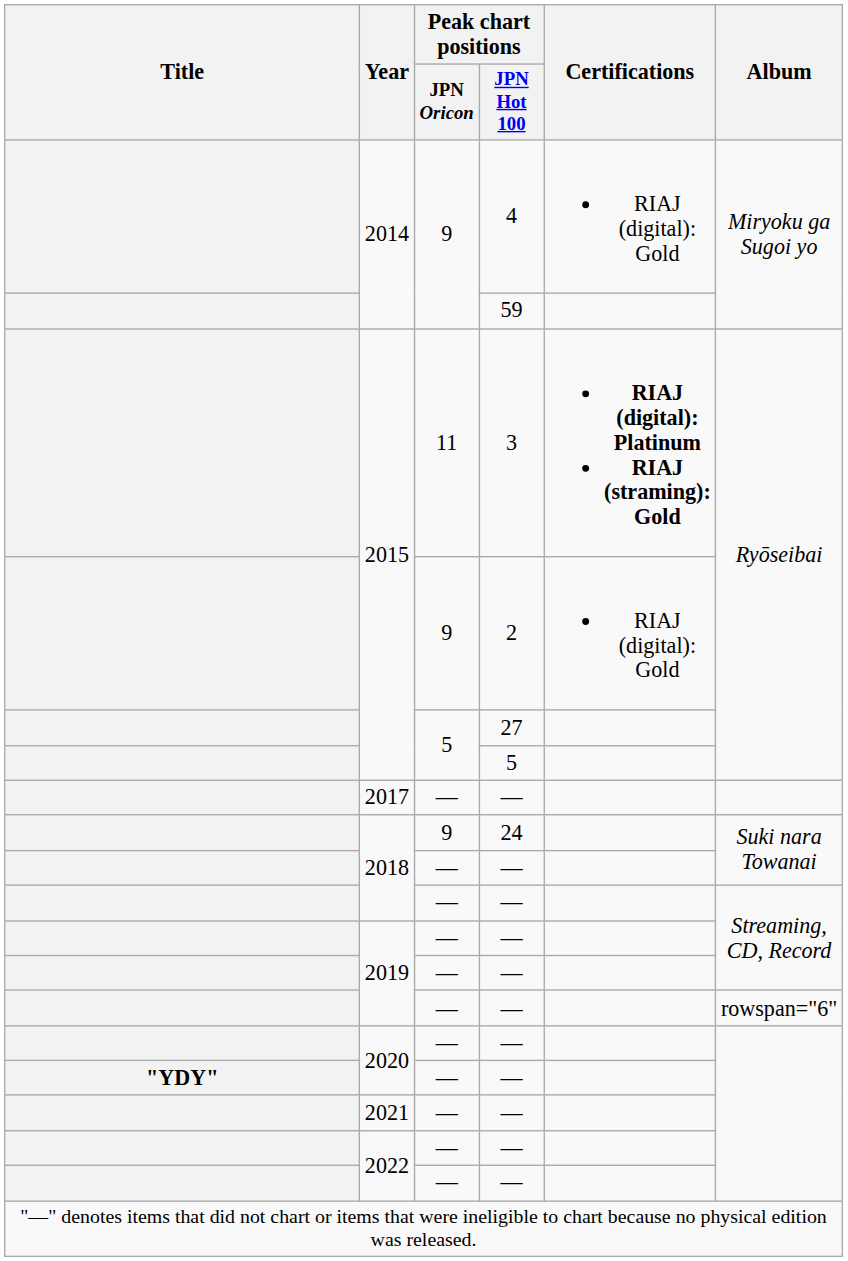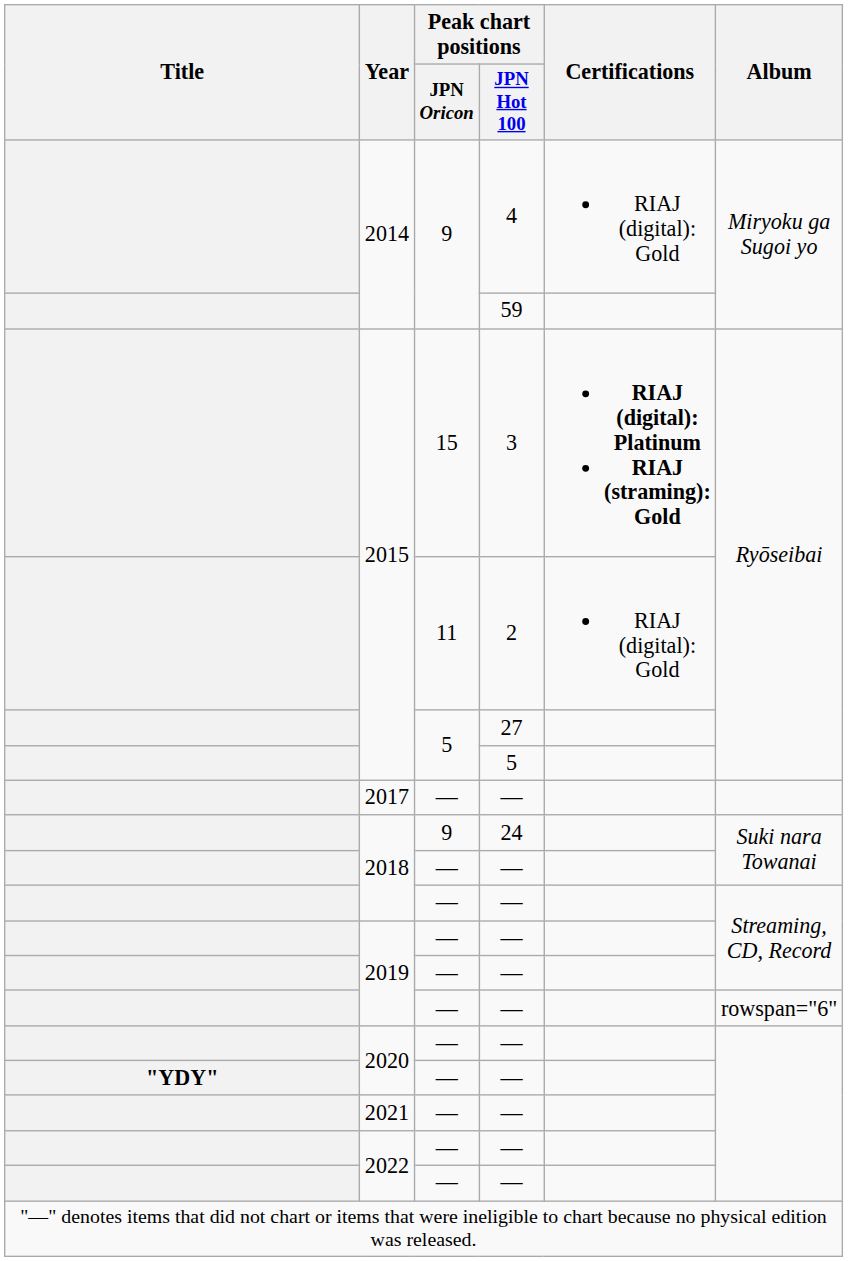(447, 442) 11 -> (447, 442) 15
(447, 633) 9 -> (447, 633) 11
